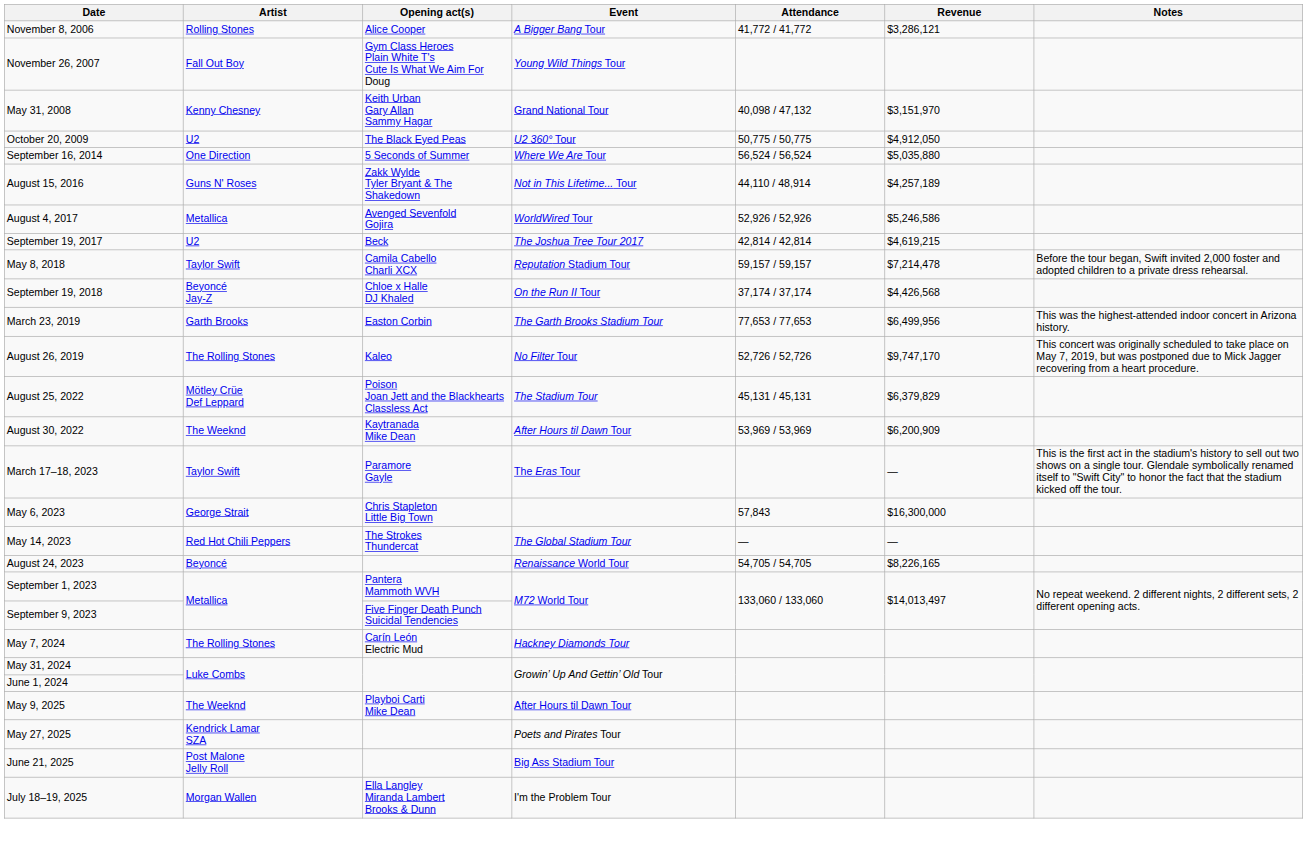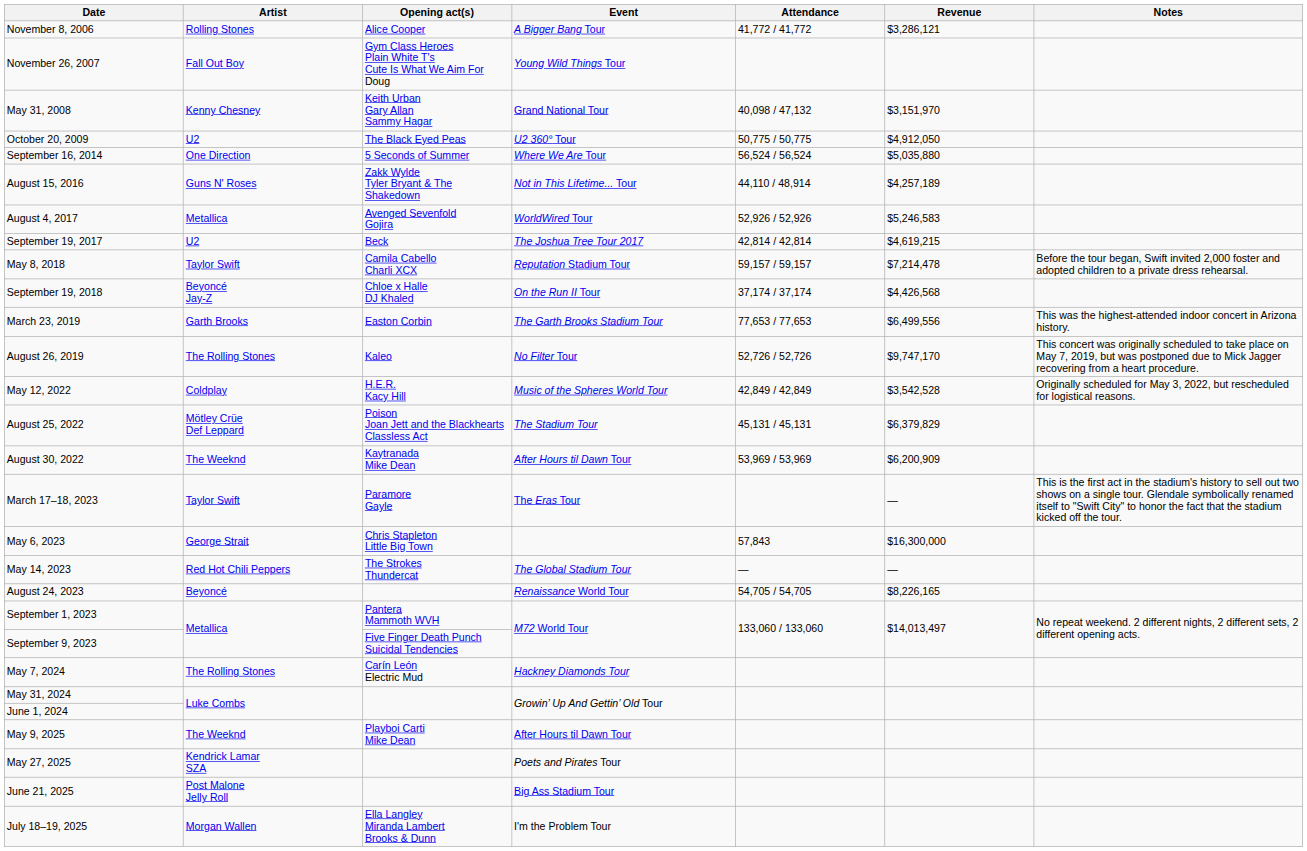(914, 219) $5,246,586 -> (914, 219) $5,246,583
(914, 321) $6,499,956 -> (914, 321) $6,499,556
+ row: (39, 390)
